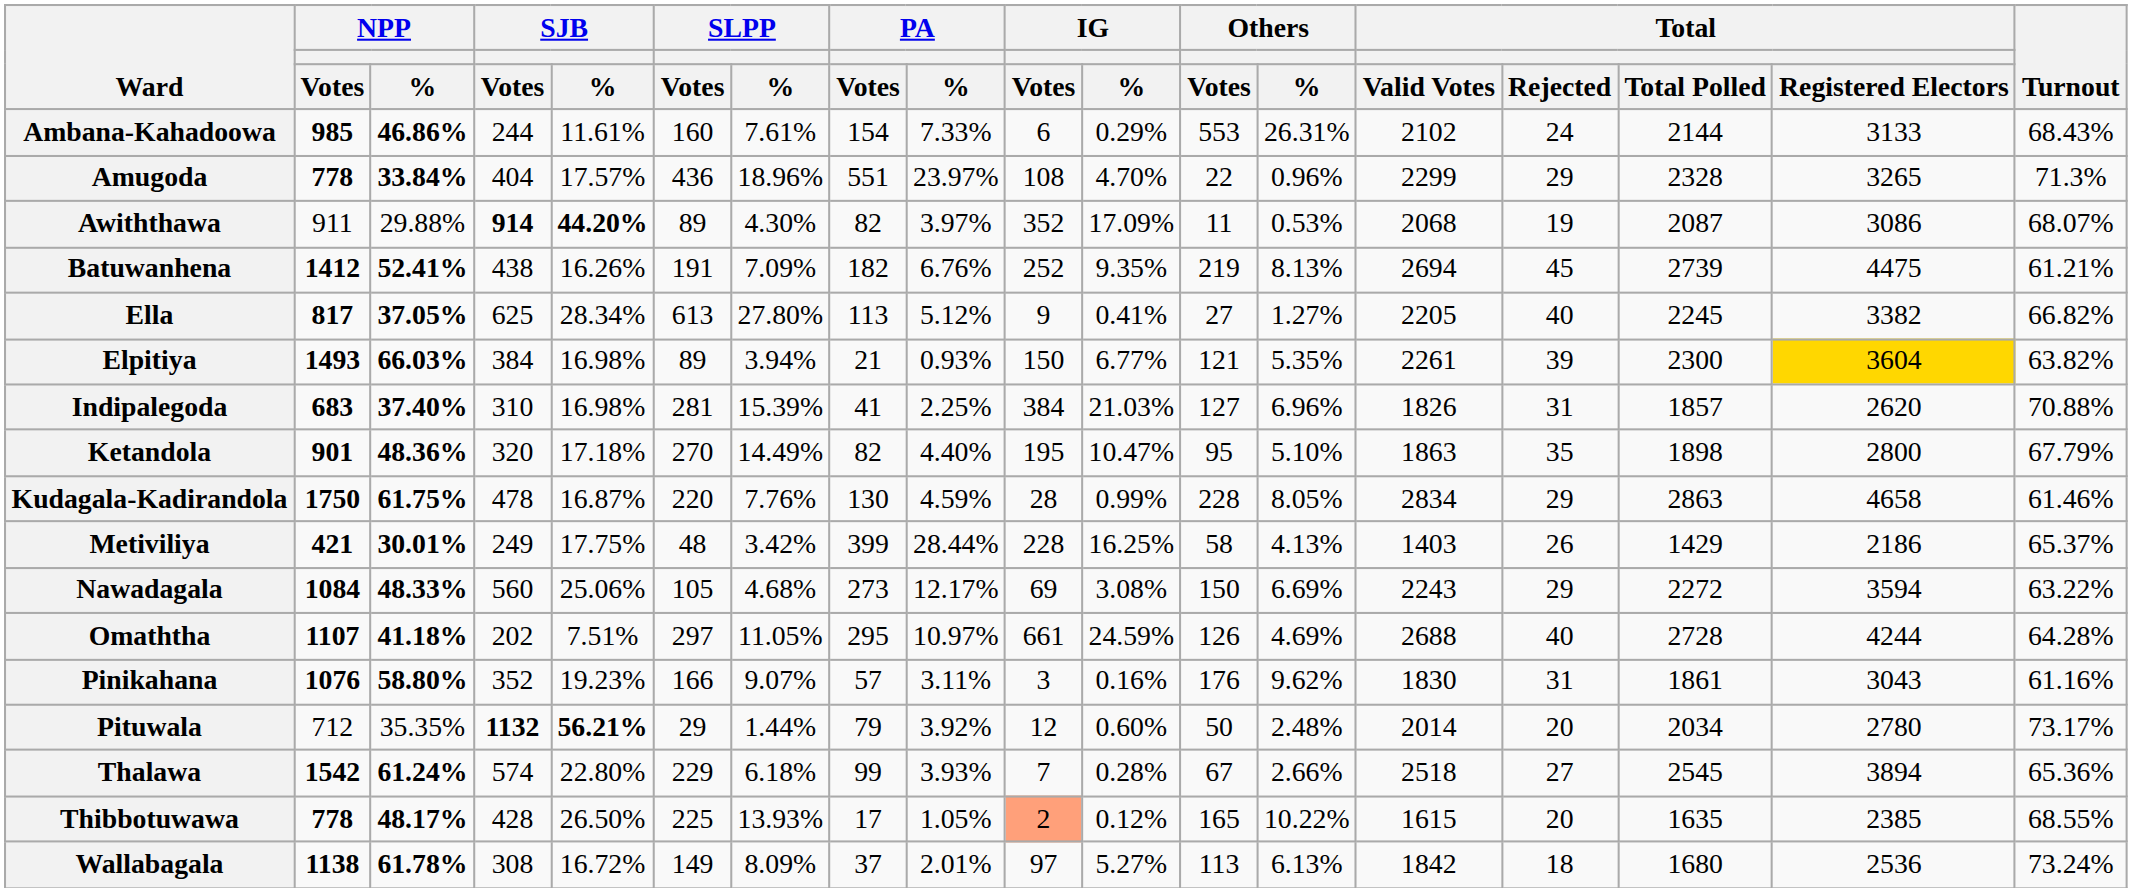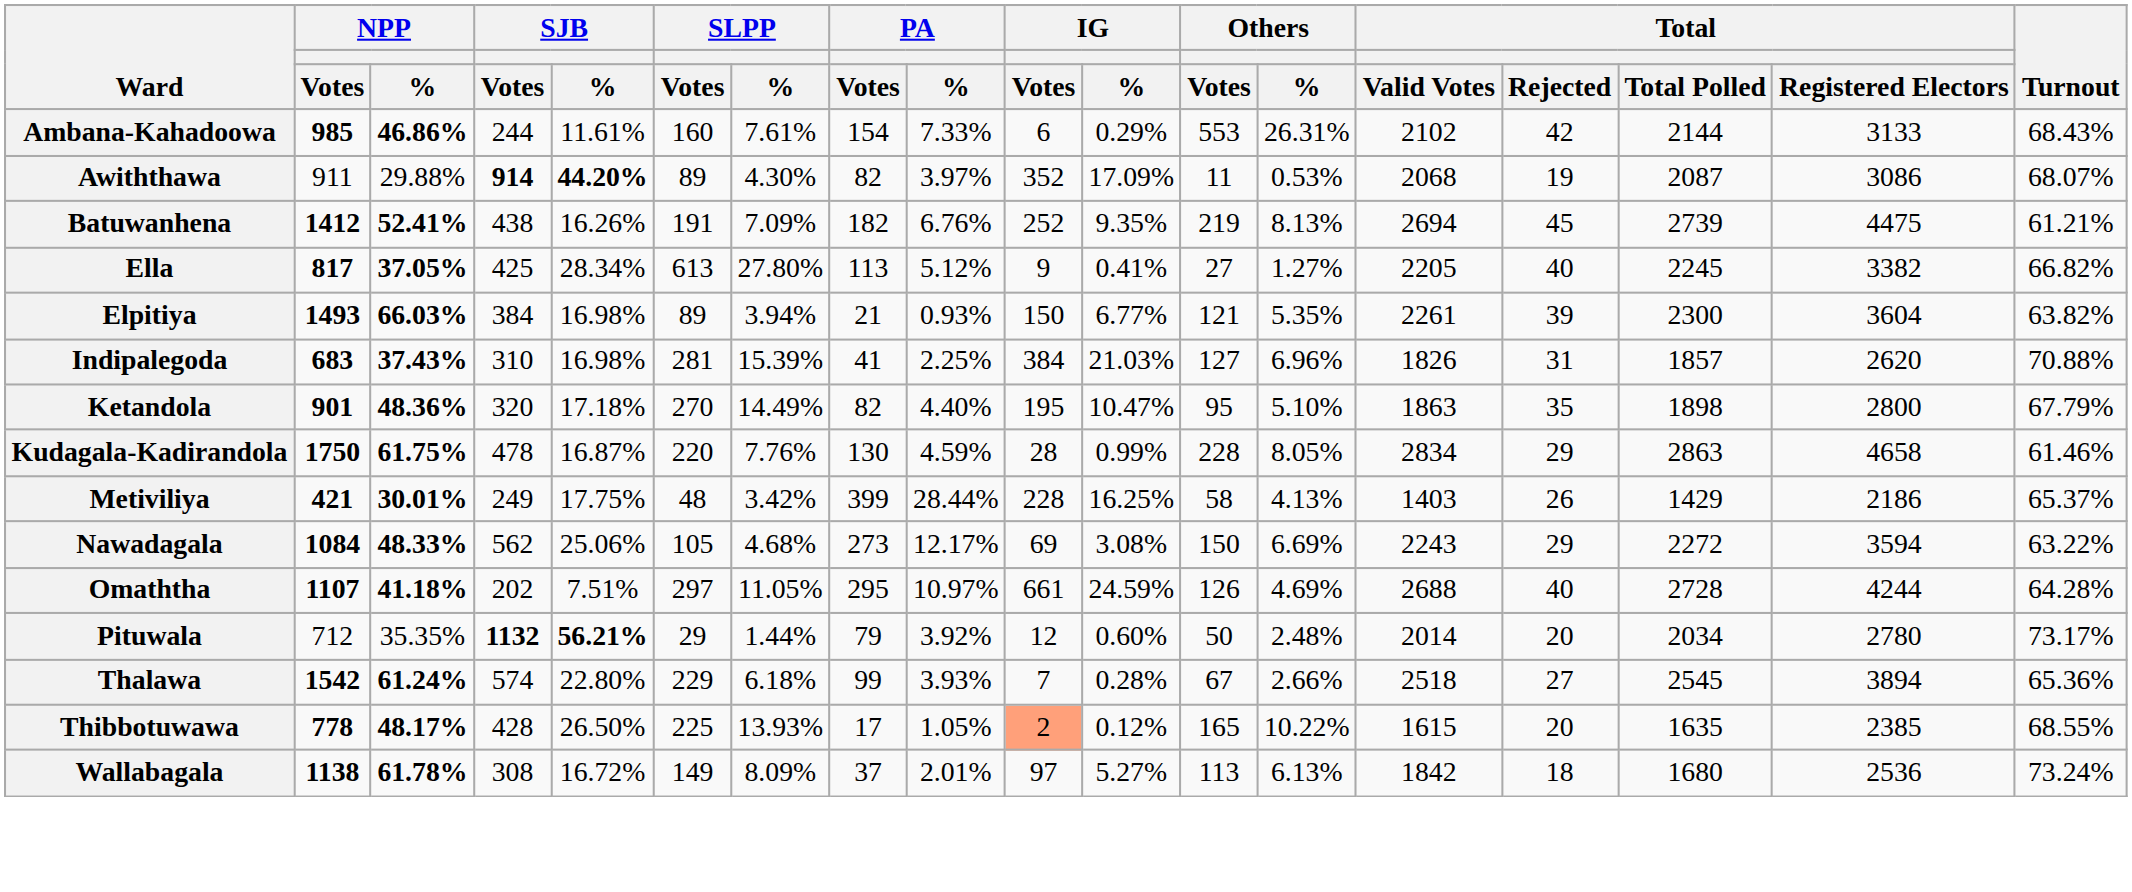(1560, 131) 24 -> (1560, 131) 42
- row: (150, 177)
(512, 314) 625 -> (512, 268) 425
(1894, 360) gold background -> (1894, 314) no background
(422, 406) 37.40% -> (422, 360) 37.43%
(512, 589) 560 -> (512, 543) 562
- row: (150, 680)
